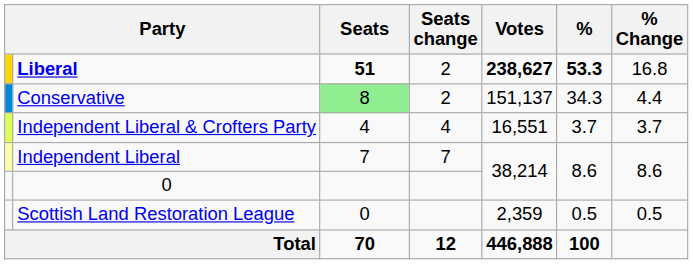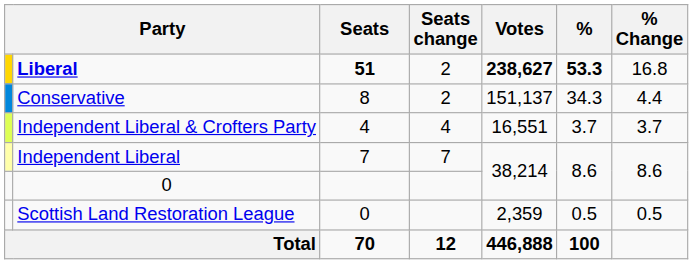(365, 98) lightgreen background -> (365, 98) no background
